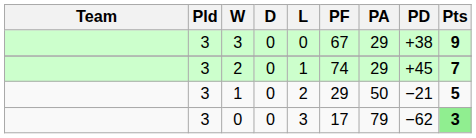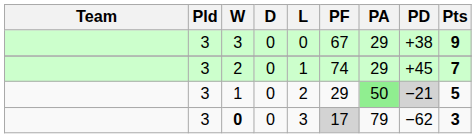(379, 94) no background -> (379, 94) lightgreen background
(419, 94) no background -> (419, 94) lightgrey background
(238, 119) normal -> (238, 119) bold
(339, 119) no background -> (339, 119) lightgrey background
(455, 119) lightgreen background -> (455, 119) no background
